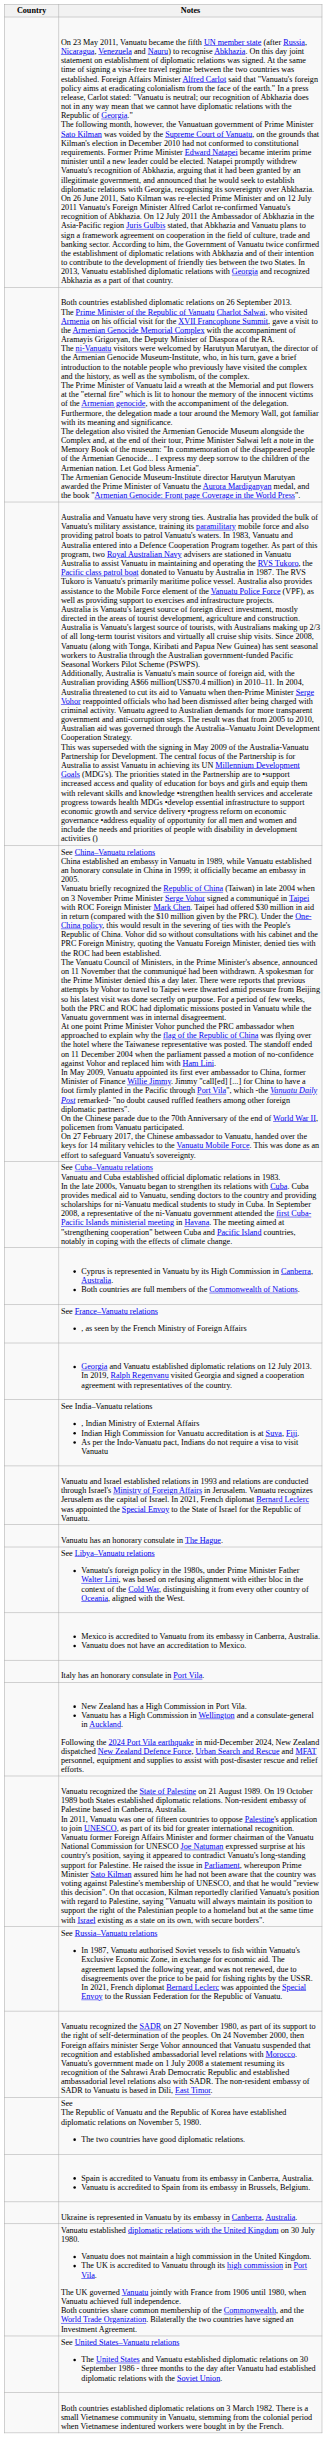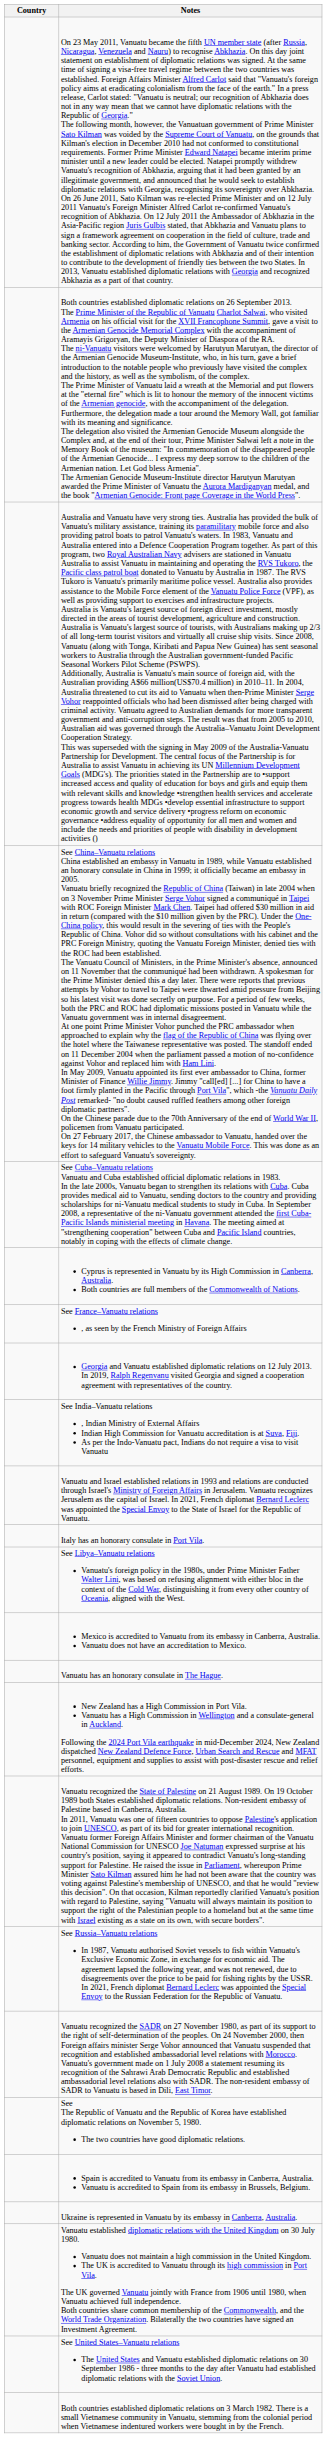rows swapped: (133, 1676) <-> (142, 1540)
